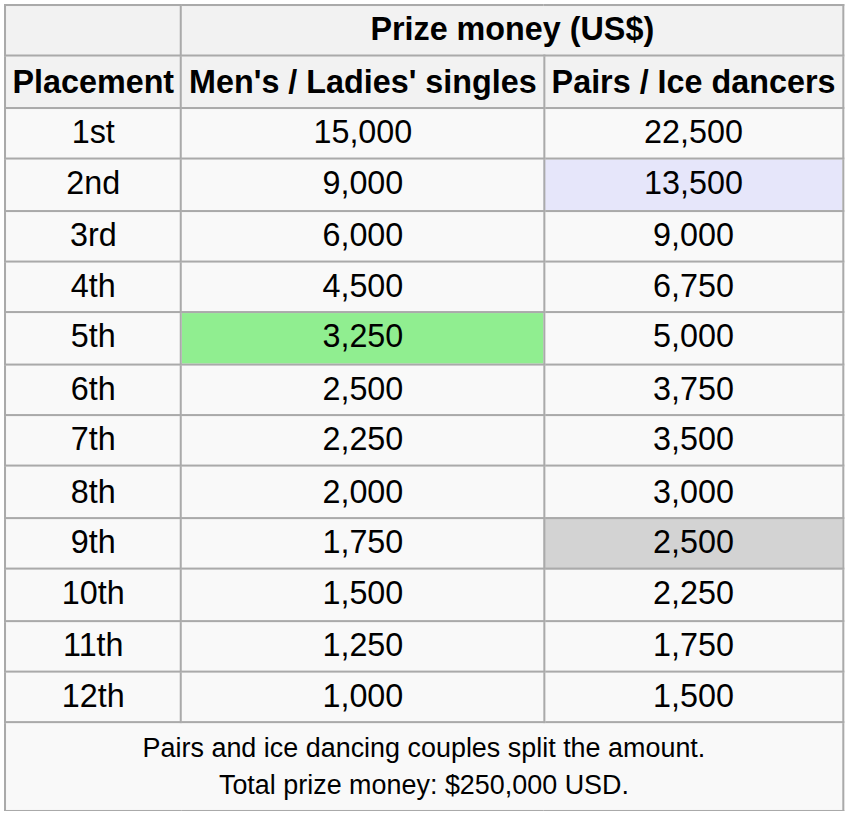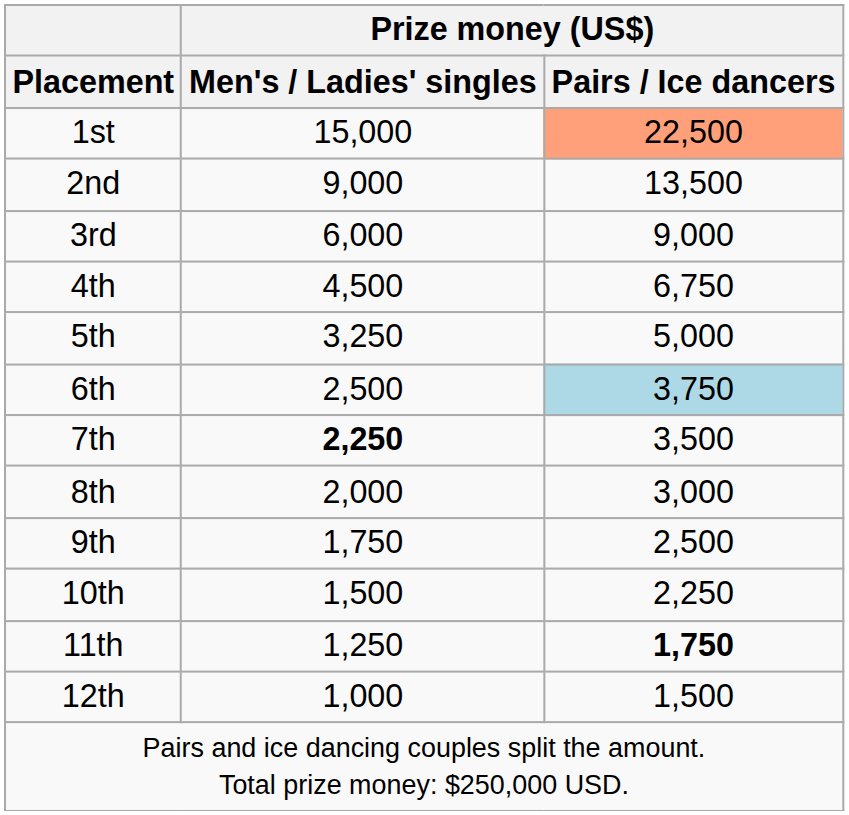(694, 132) no background -> (694, 132) lightsalmon background
(694, 183) lavender background -> (694, 183) no background
(363, 337) lightgreen background -> (363, 337) no background
(694, 388) no background -> (694, 388) lightblue background
(363, 440) normal -> (363, 440) bold
(694, 542) lightgrey background -> (694, 542) no background
(694, 645) normal -> (694, 645) bold
